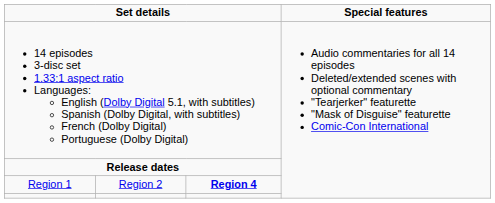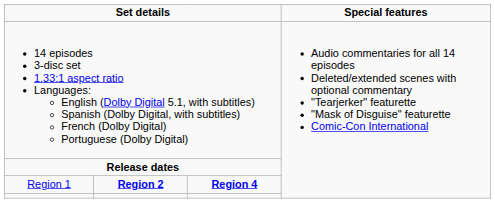(141, 184) normal -> (141, 184) bold
